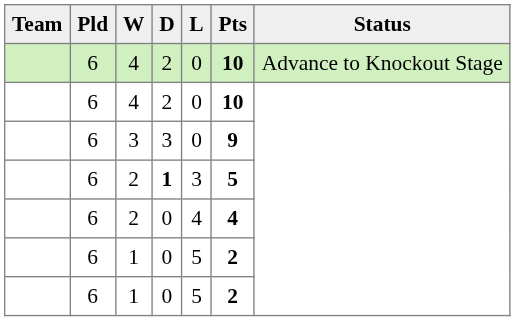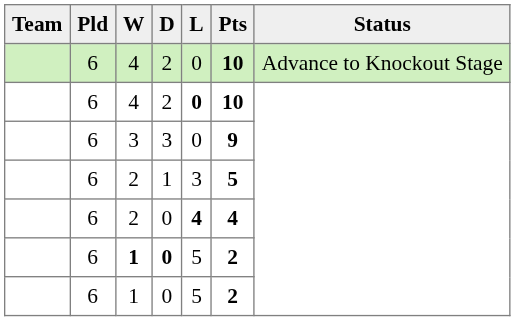(196, 101) normal -> (196, 101) bold
(167, 179) bold -> (167, 179) normal
(196, 218) normal -> (196, 218) bold
(134, 257) normal -> (134, 257) bold
(167, 257) normal -> (167, 257) bold
